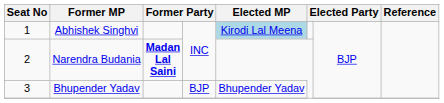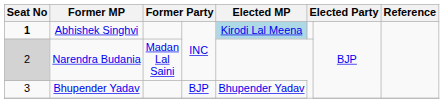(27, 30) normal -> (27, 30) bold
(27, 59) no background -> (27, 59) lightgrey background
(163, 59) bold -> (162, 59) normal
